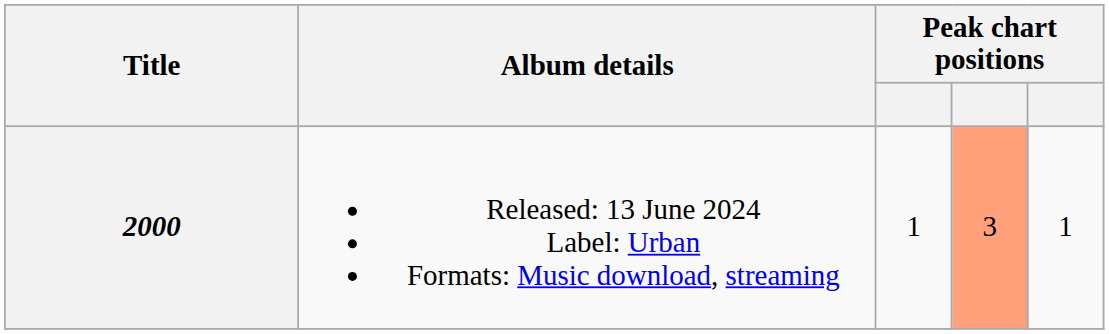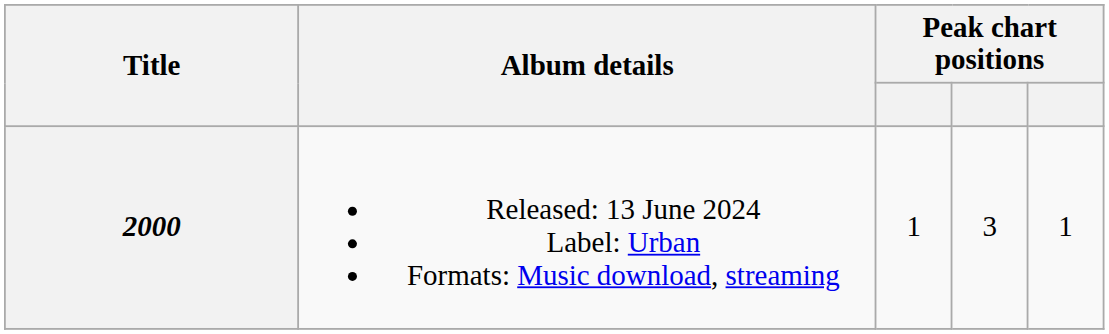(990, 226) lightsalmon background -> (990, 226) no background
